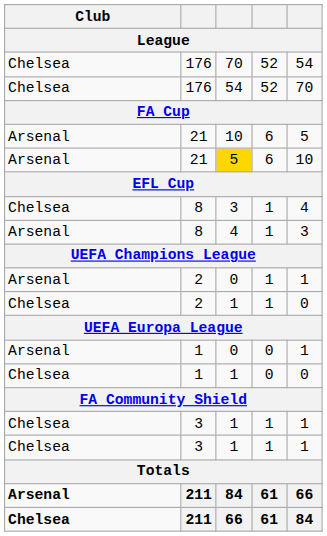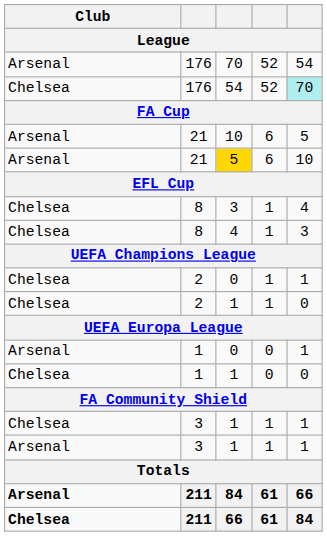(39, 64) Chelsea -> (39, 64) Arsenal
(304, 88) no background -> (304, 88) paleturquoise background
(39, 232) Arsenal -> (39, 232) Chelsea
(39, 280) Arsenal -> (39, 280) Chelsea
(39, 447) Chelsea -> (39, 447) Arsenal
